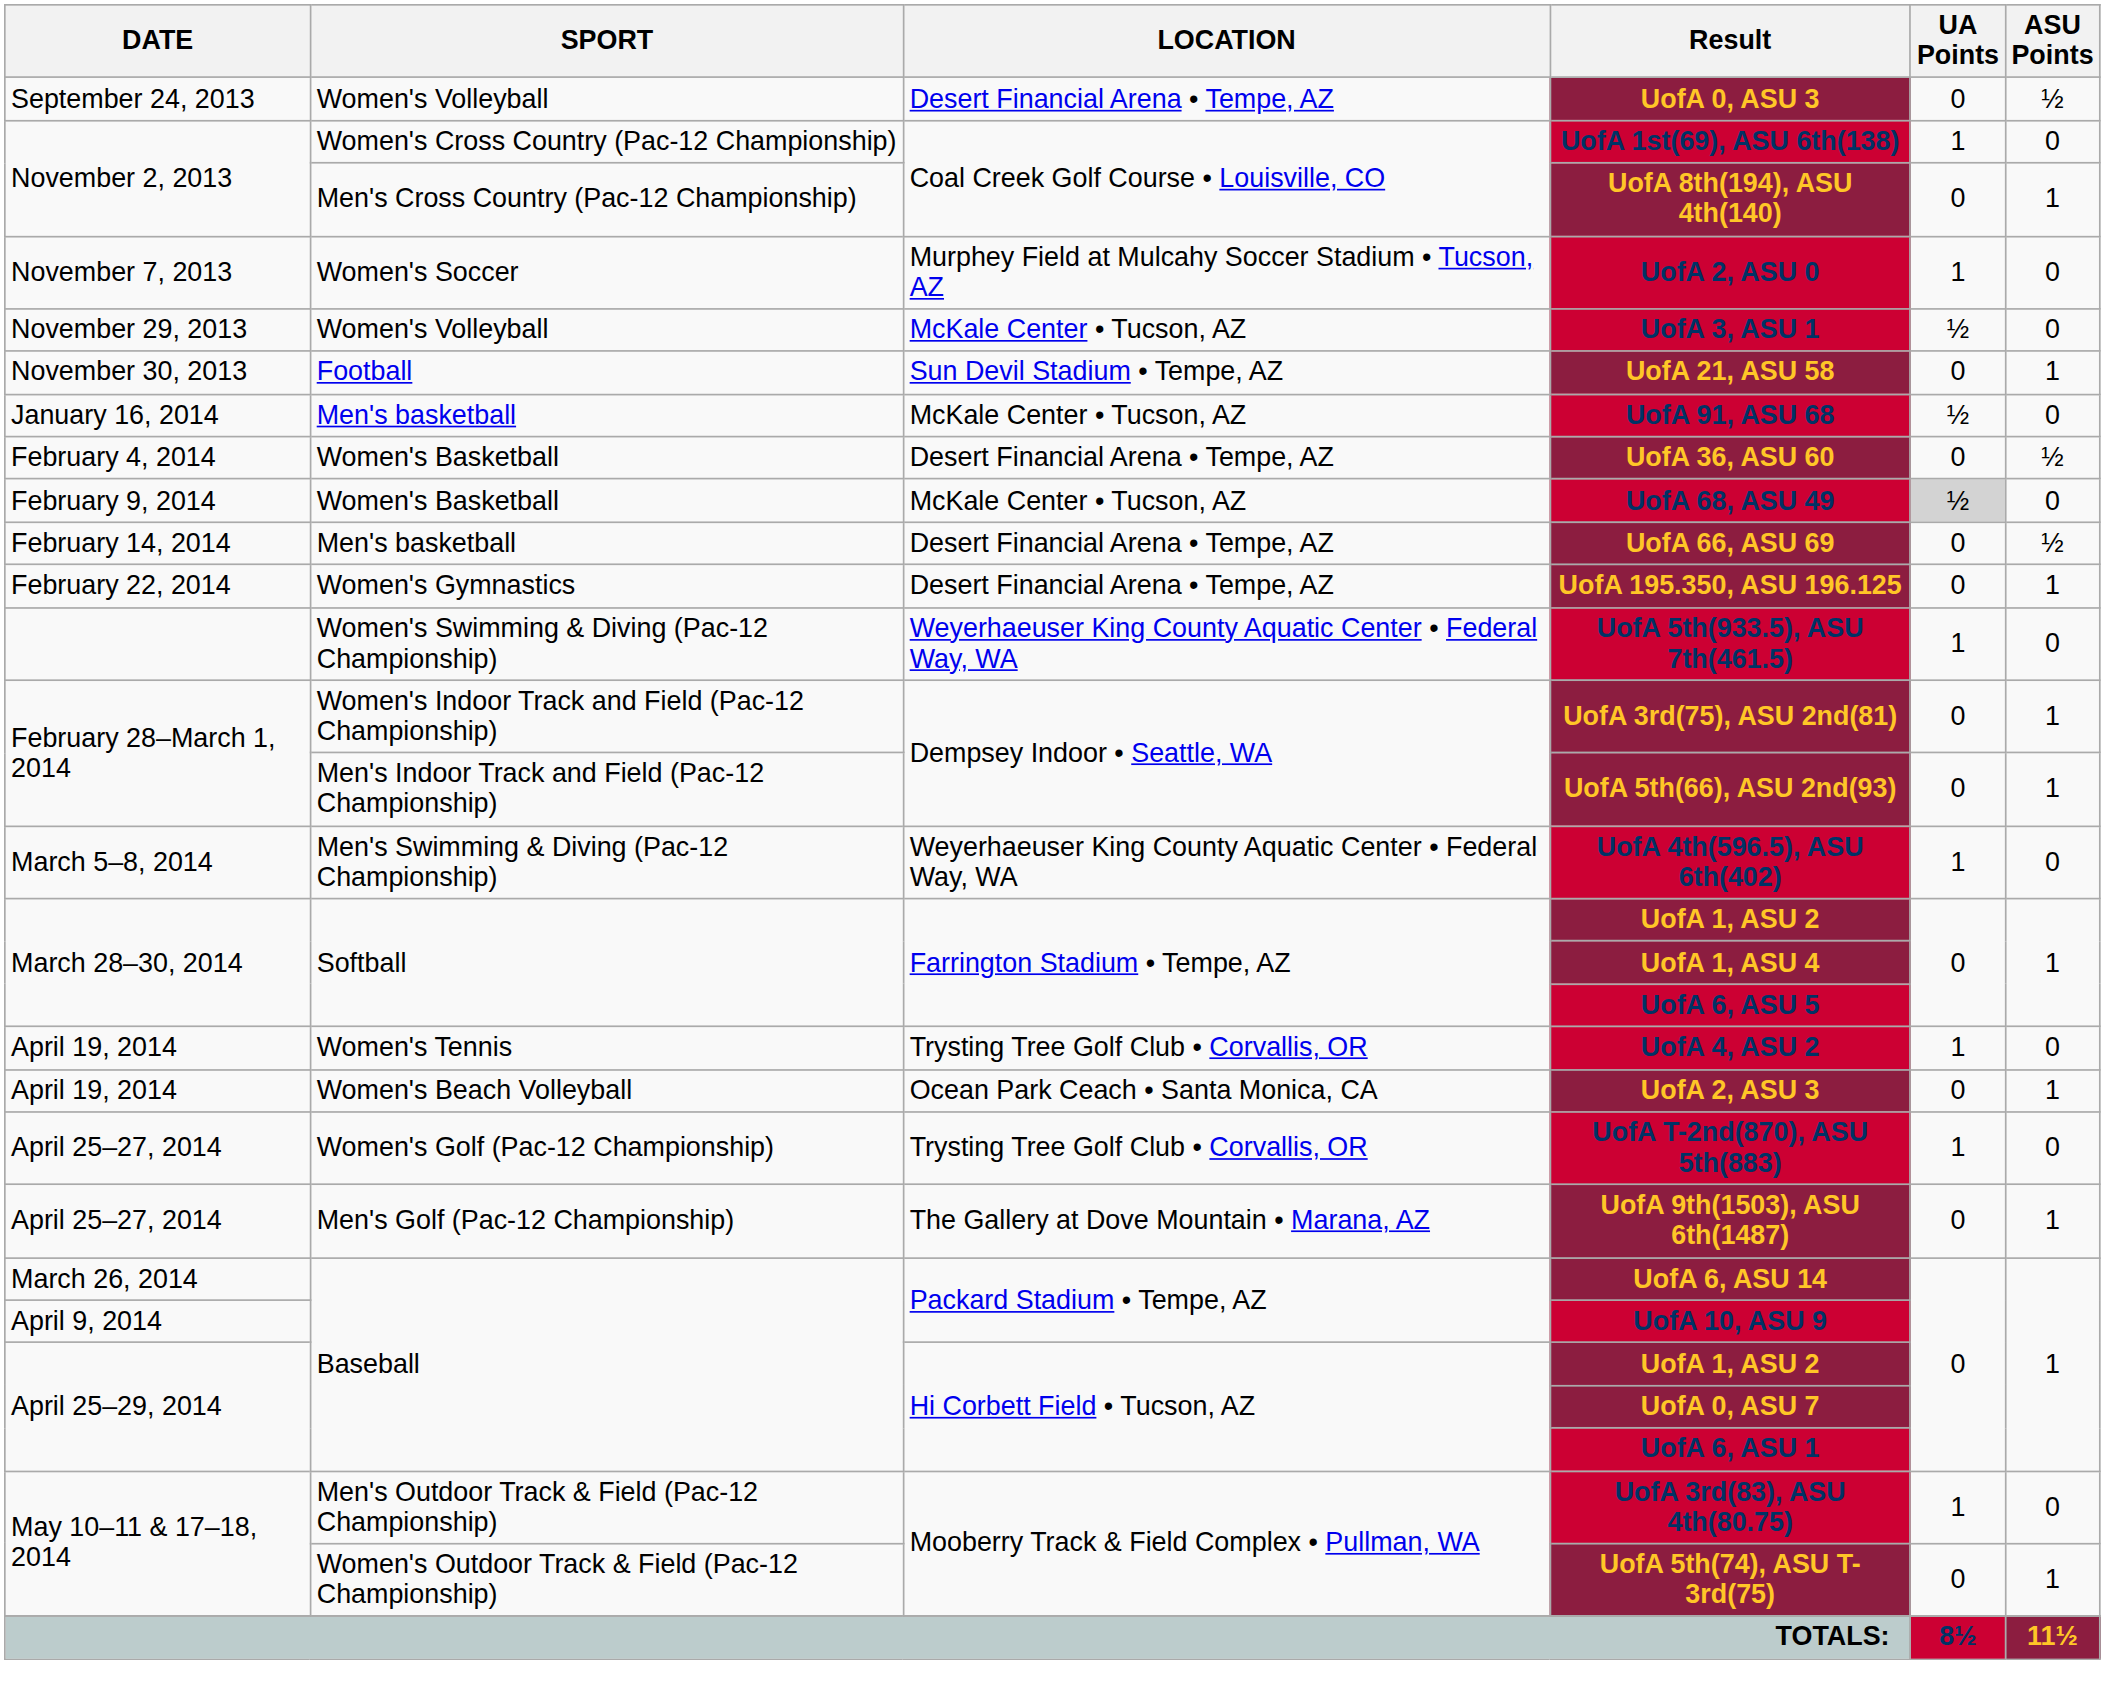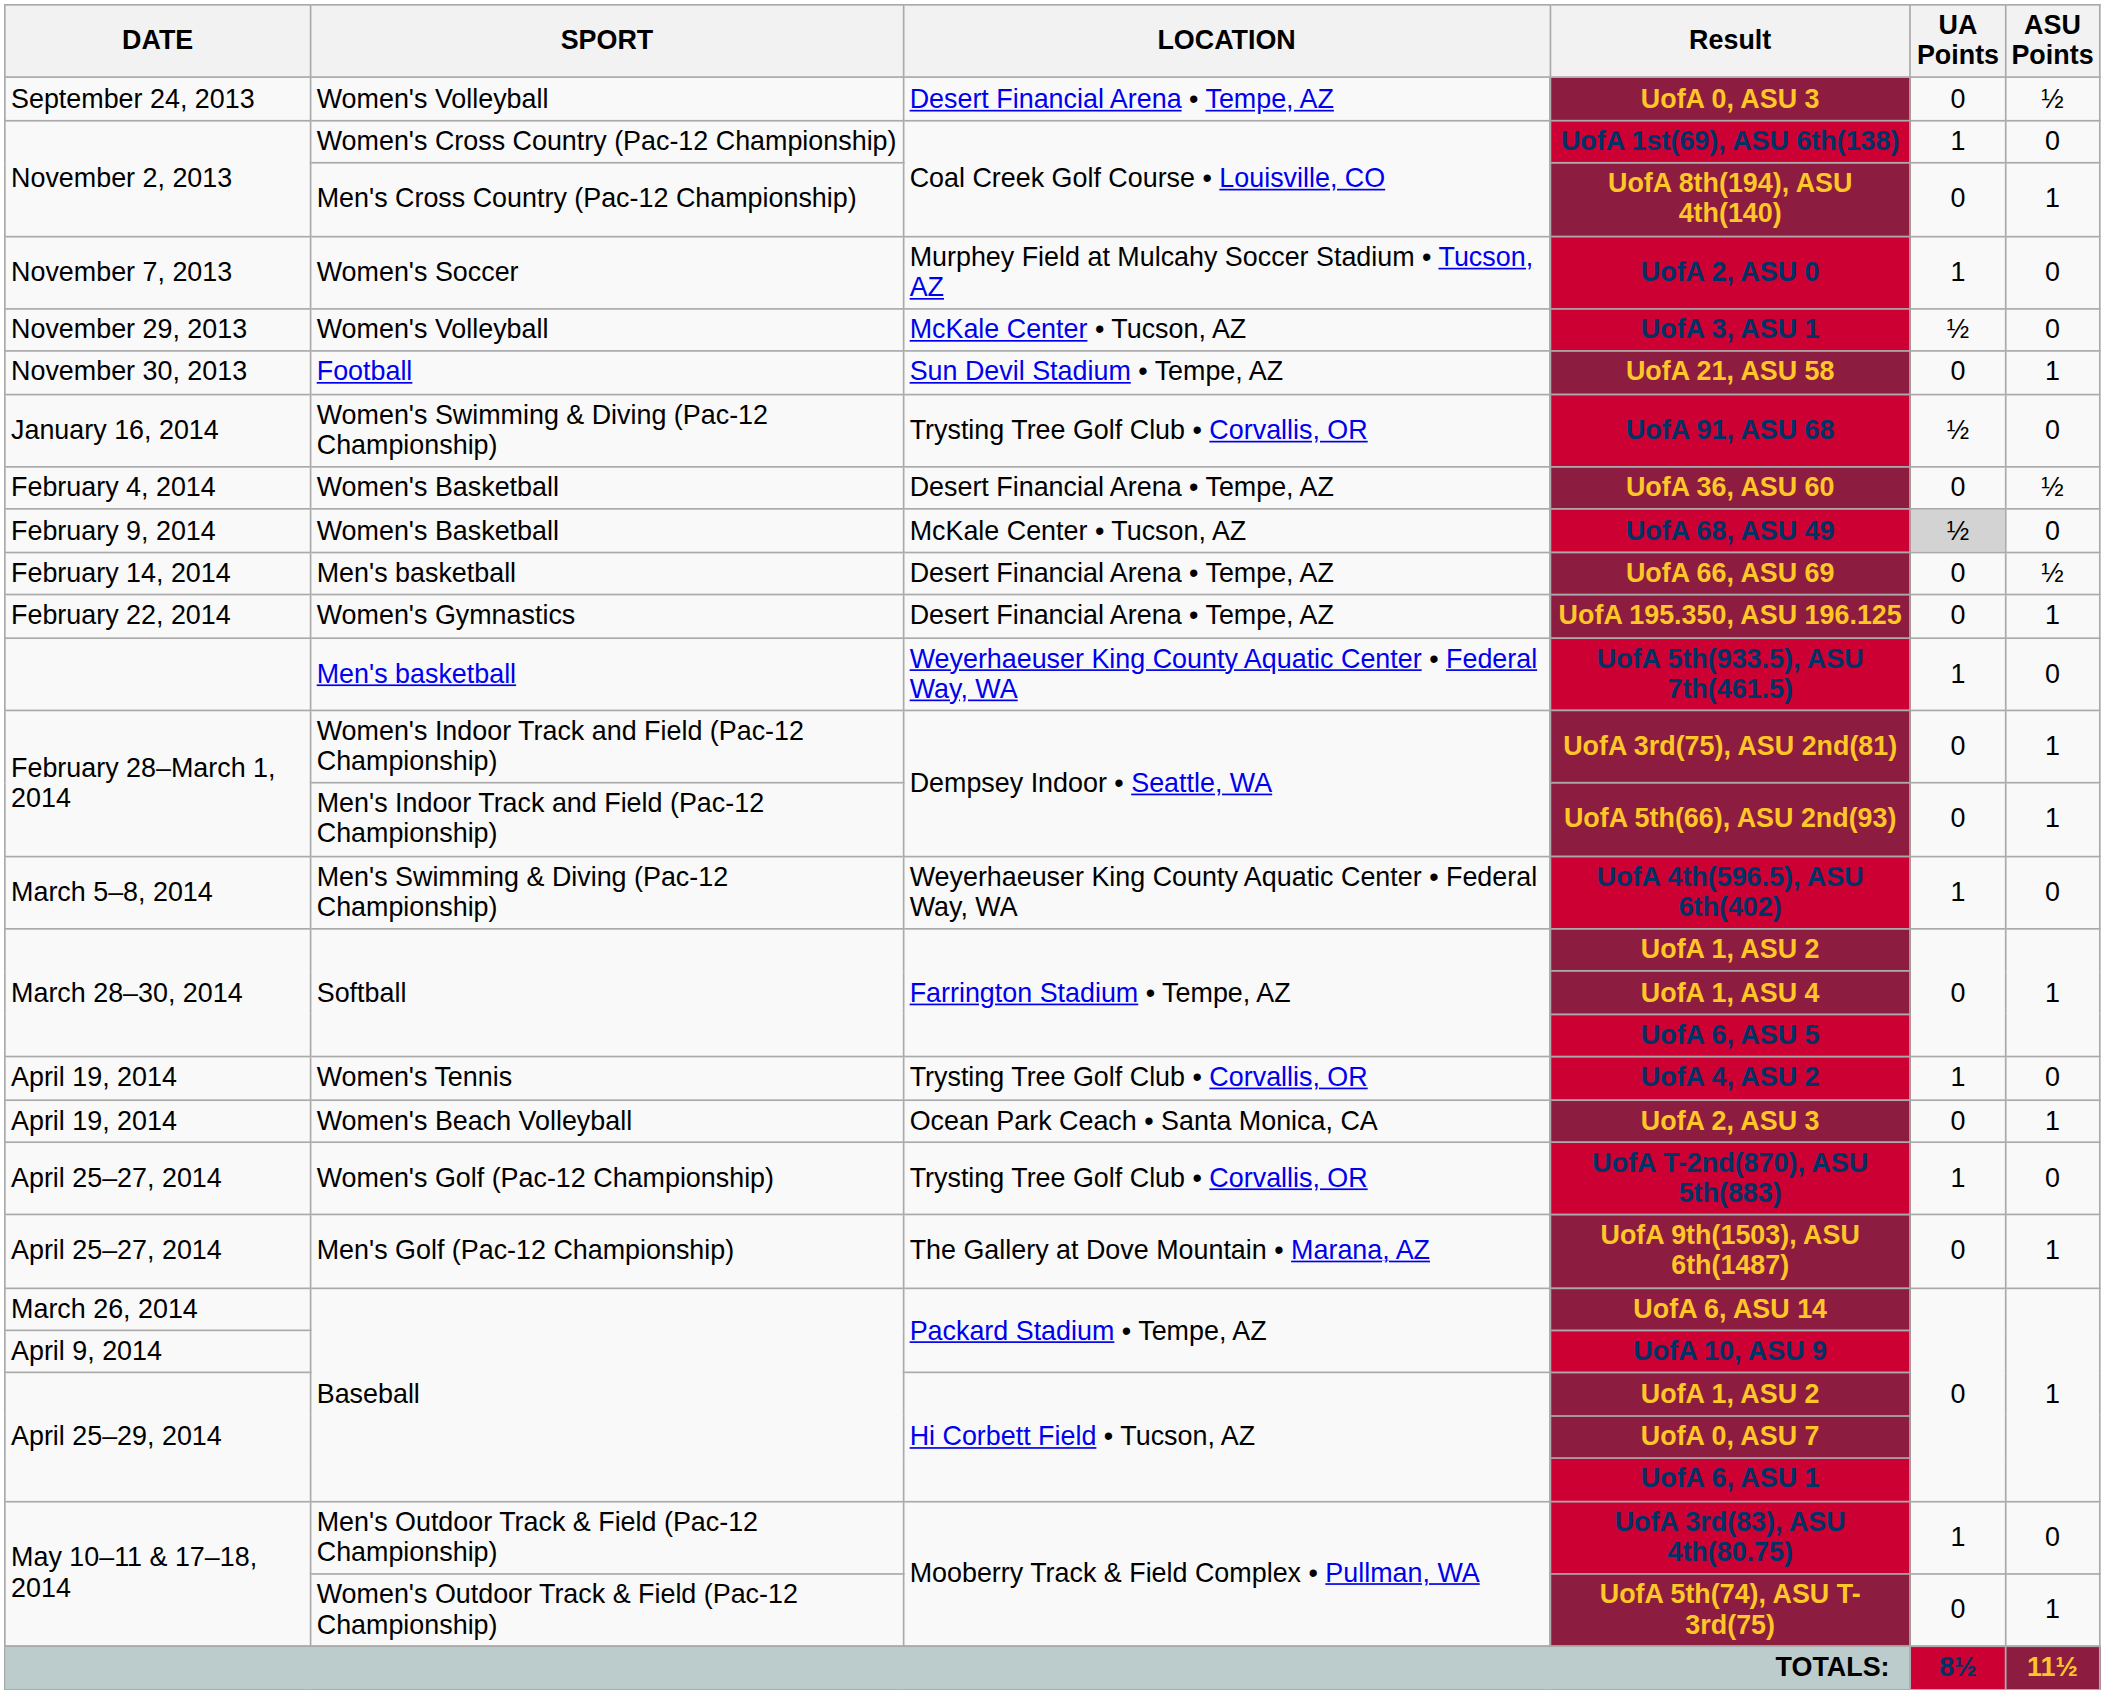(416, 414) Men's basketball -> (542, 430) Women's Swimming & Diving (Pac-12 Championship)
(1078, 414) McKale Center • Tucson, AZ -> (1139, 430) Trysting Tree Golf Club • Corvallis, OR
(542, 643) Women's Swimming & Diving (Pac-12 Championship) -> (416, 673) Men's basketball
